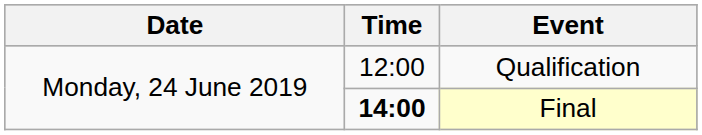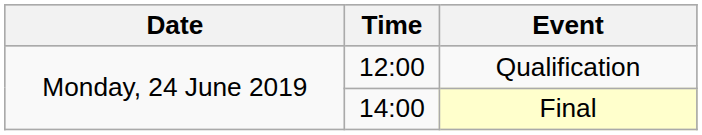(392, 108) bold -> (392, 108) normal
